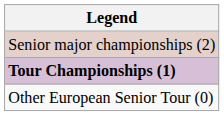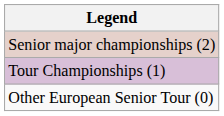(92, 71) bold -> (87, 71) normal
